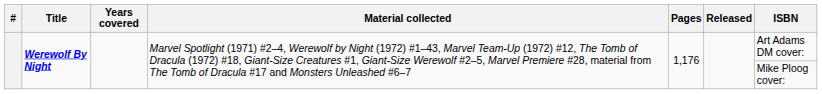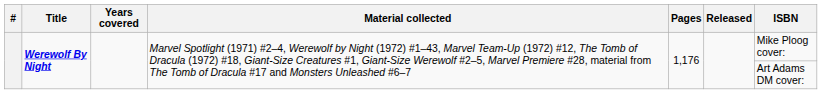(781, 46) Art Adams DM cover: -> (783, 46) Mike Ploog cover:
(783, 74) Mike Ploog cover: -> (781, 74) Art Adams DM cover:
